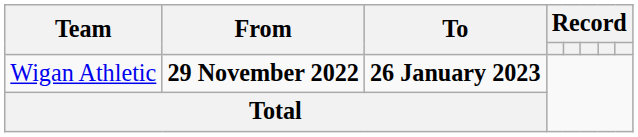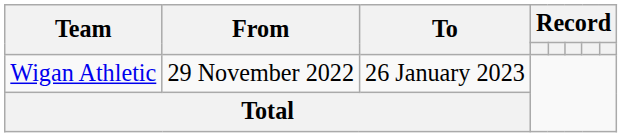(263, 73) bold -> (261, 73) normal
(455, 73) bold -> (445, 73) normal
